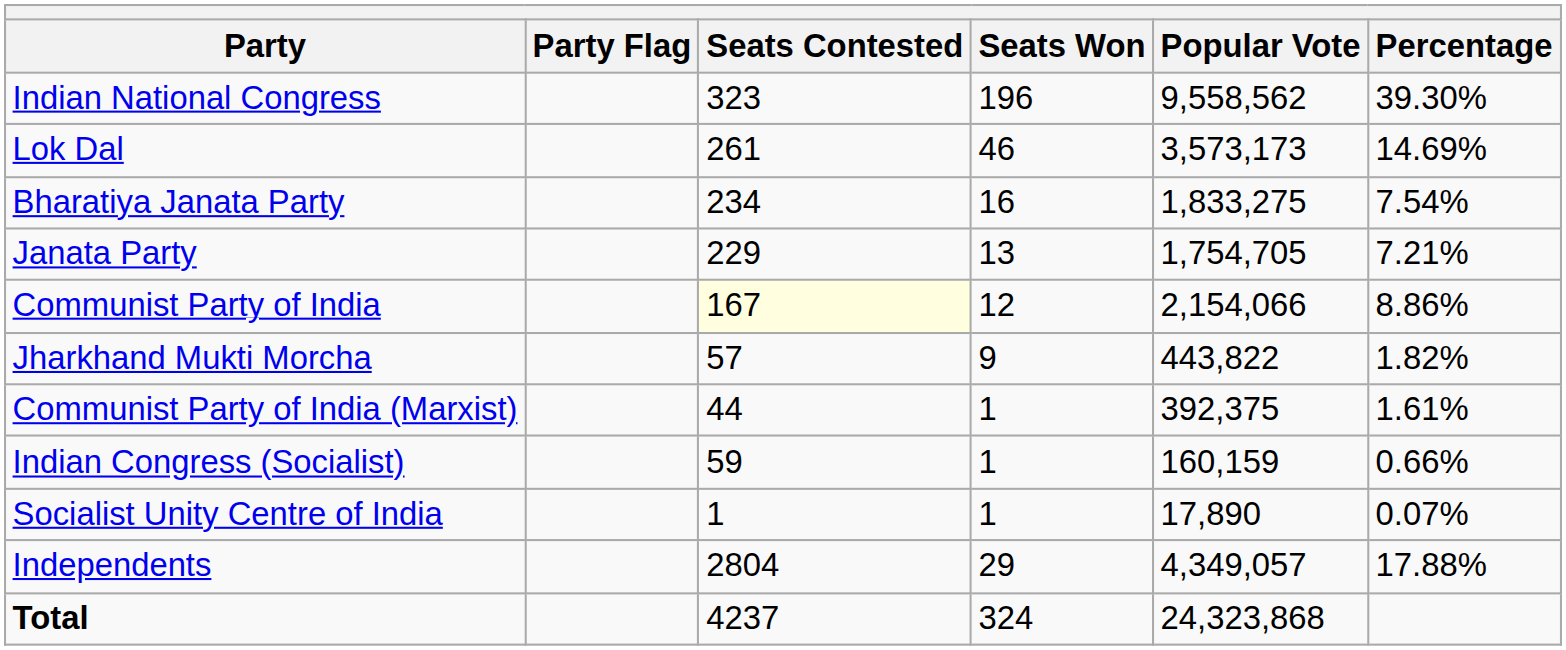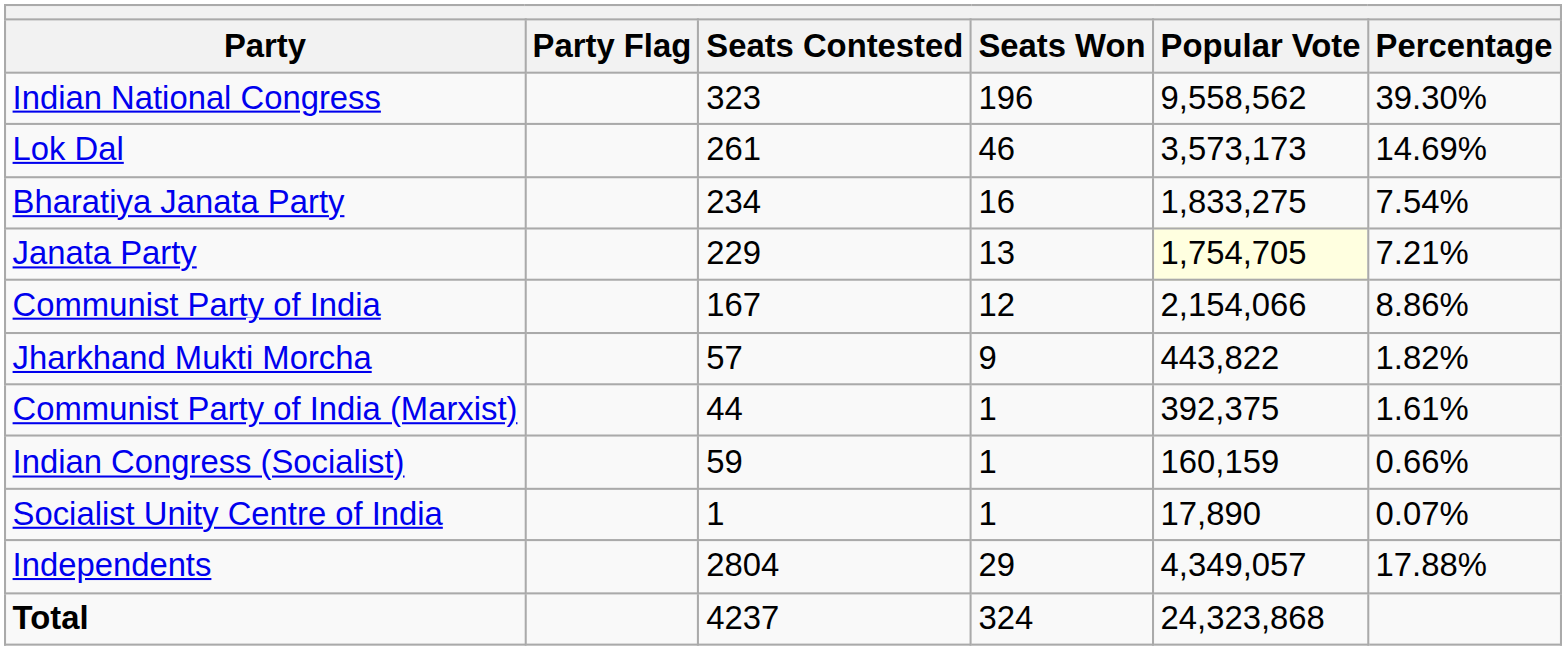(1234, 253) no background -> (1234, 253) lightyellow background
(734, 305) lightyellow background -> (734, 305) no background
